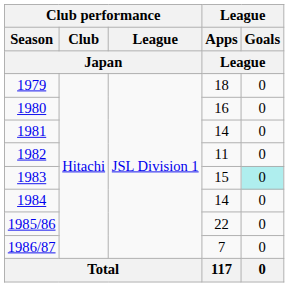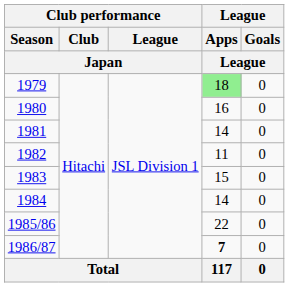(222, 85) no background -> (222, 85) lightgreen background
(262, 177) paleturquoise background -> (262, 177) no background
(222, 246) normal -> (222, 246) bold
